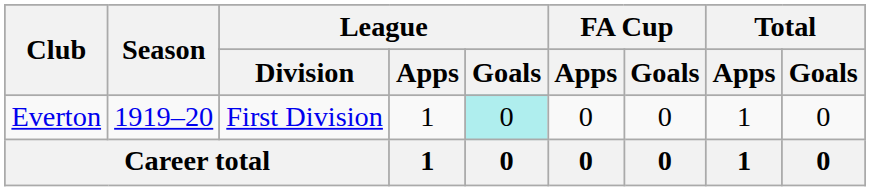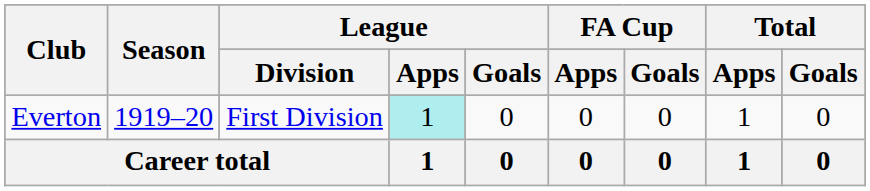(427, 116) no background -> (427, 116) paleturquoise background
(507, 116) paleturquoise background -> (507, 116) no background
